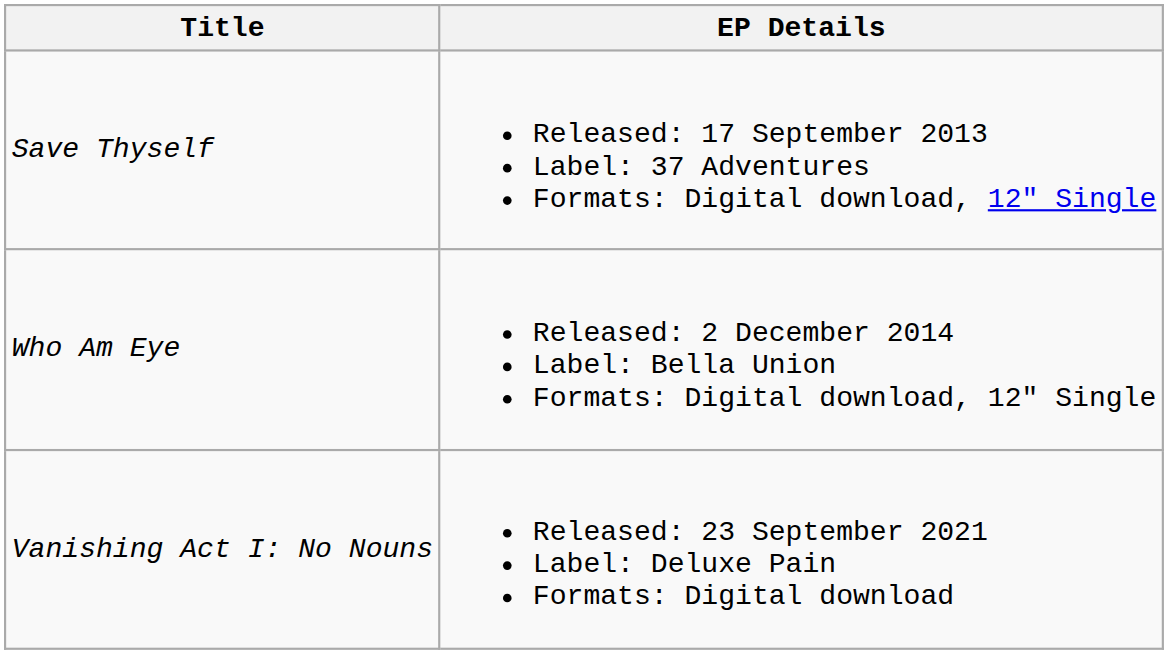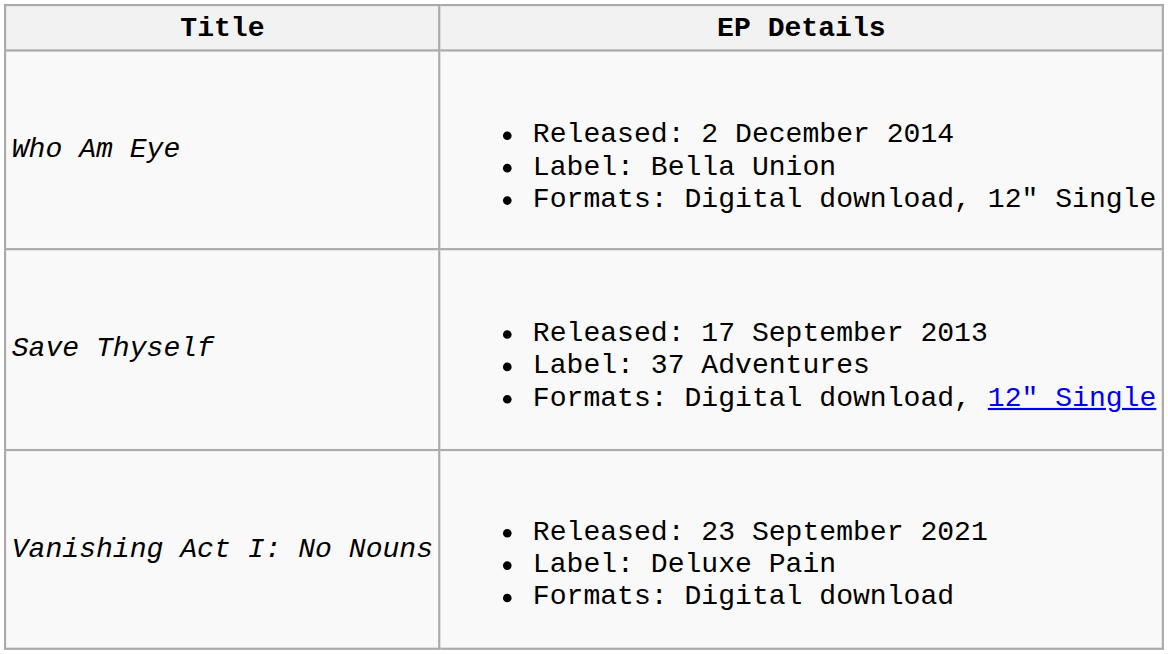rows swapped: (113, 150) <-> (96, 350)
